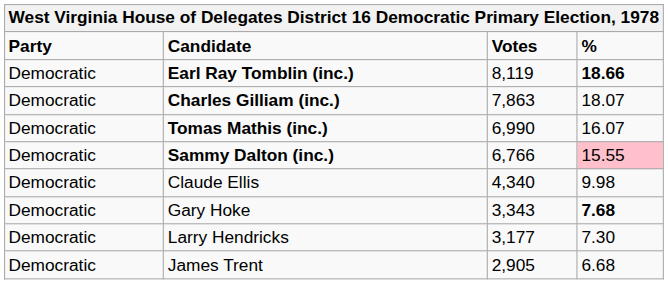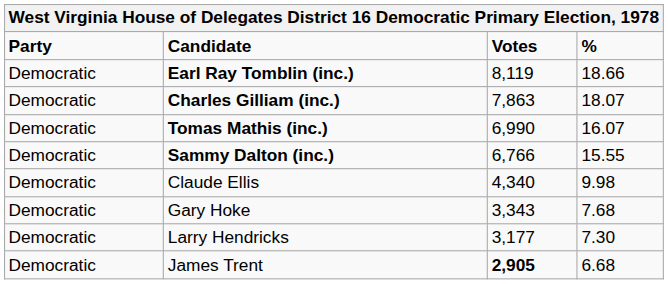(603, 73) bold -> (603, 73) normal
(603, 155) pink background -> (603, 155) no background
(598, 210) bold -> (598, 210) normal
(513, 264) normal -> (513, 264) bold
